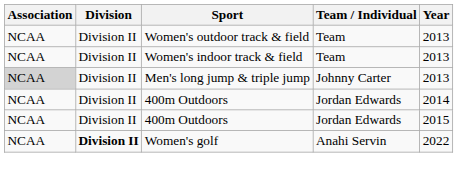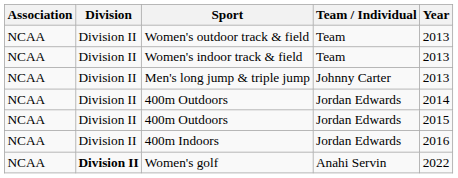(26, 78) lightgrey background -> (26, 78) no background
+ row: (182, 141)
